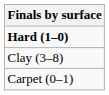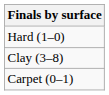(38, 36) bold -> (36, 36) normal
